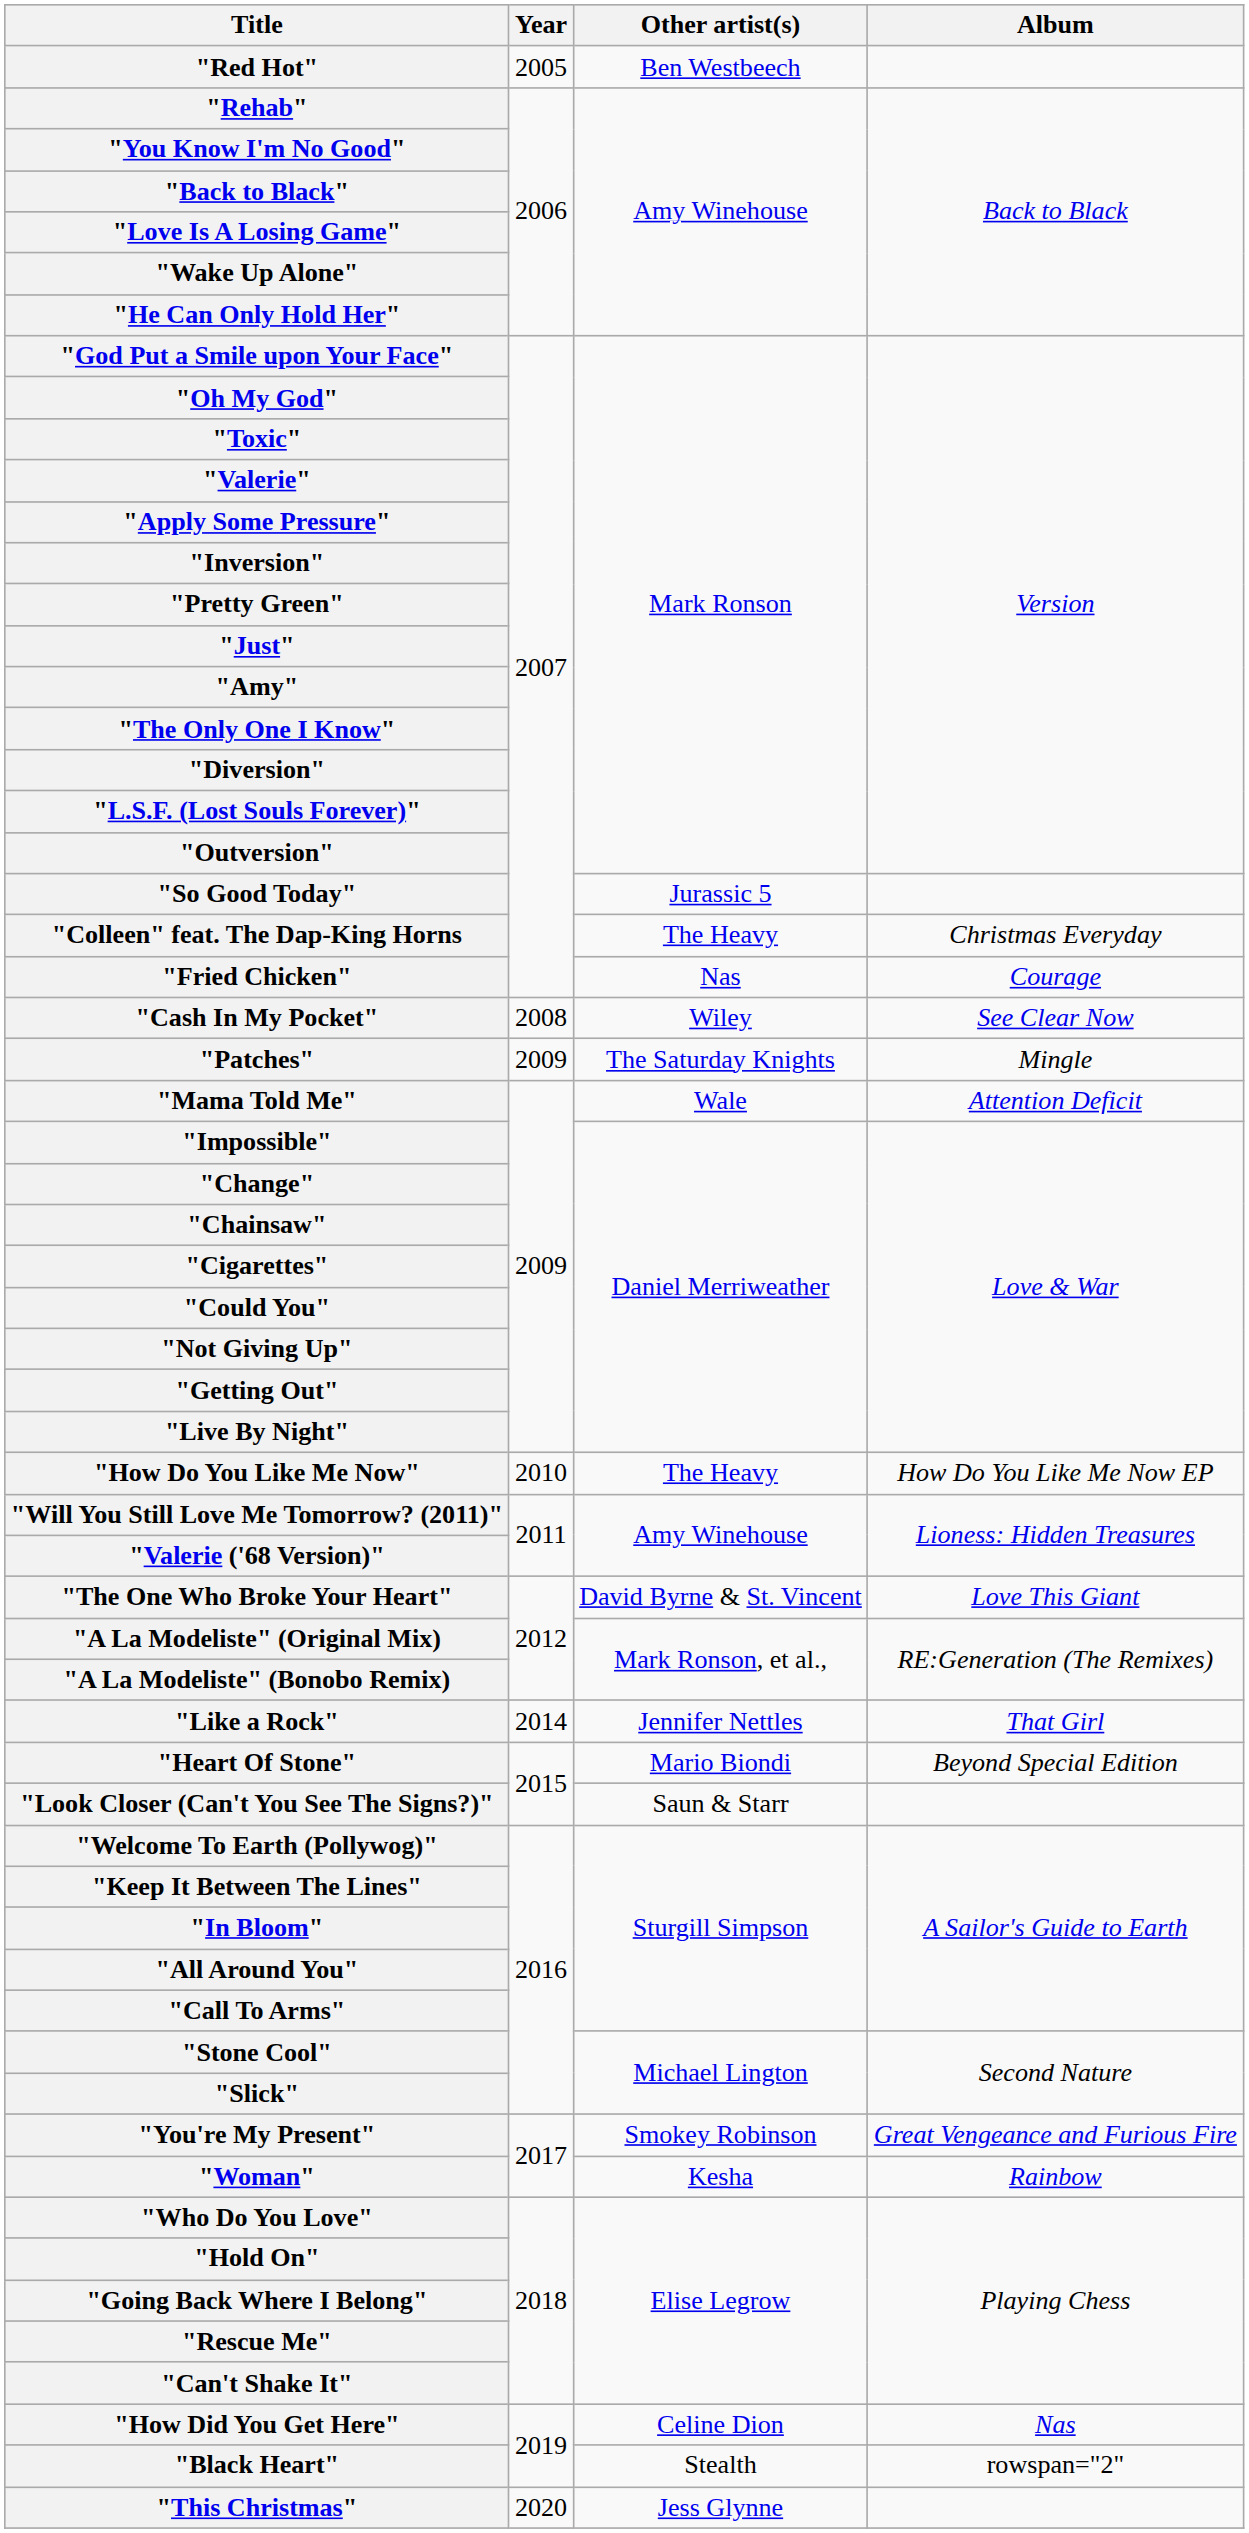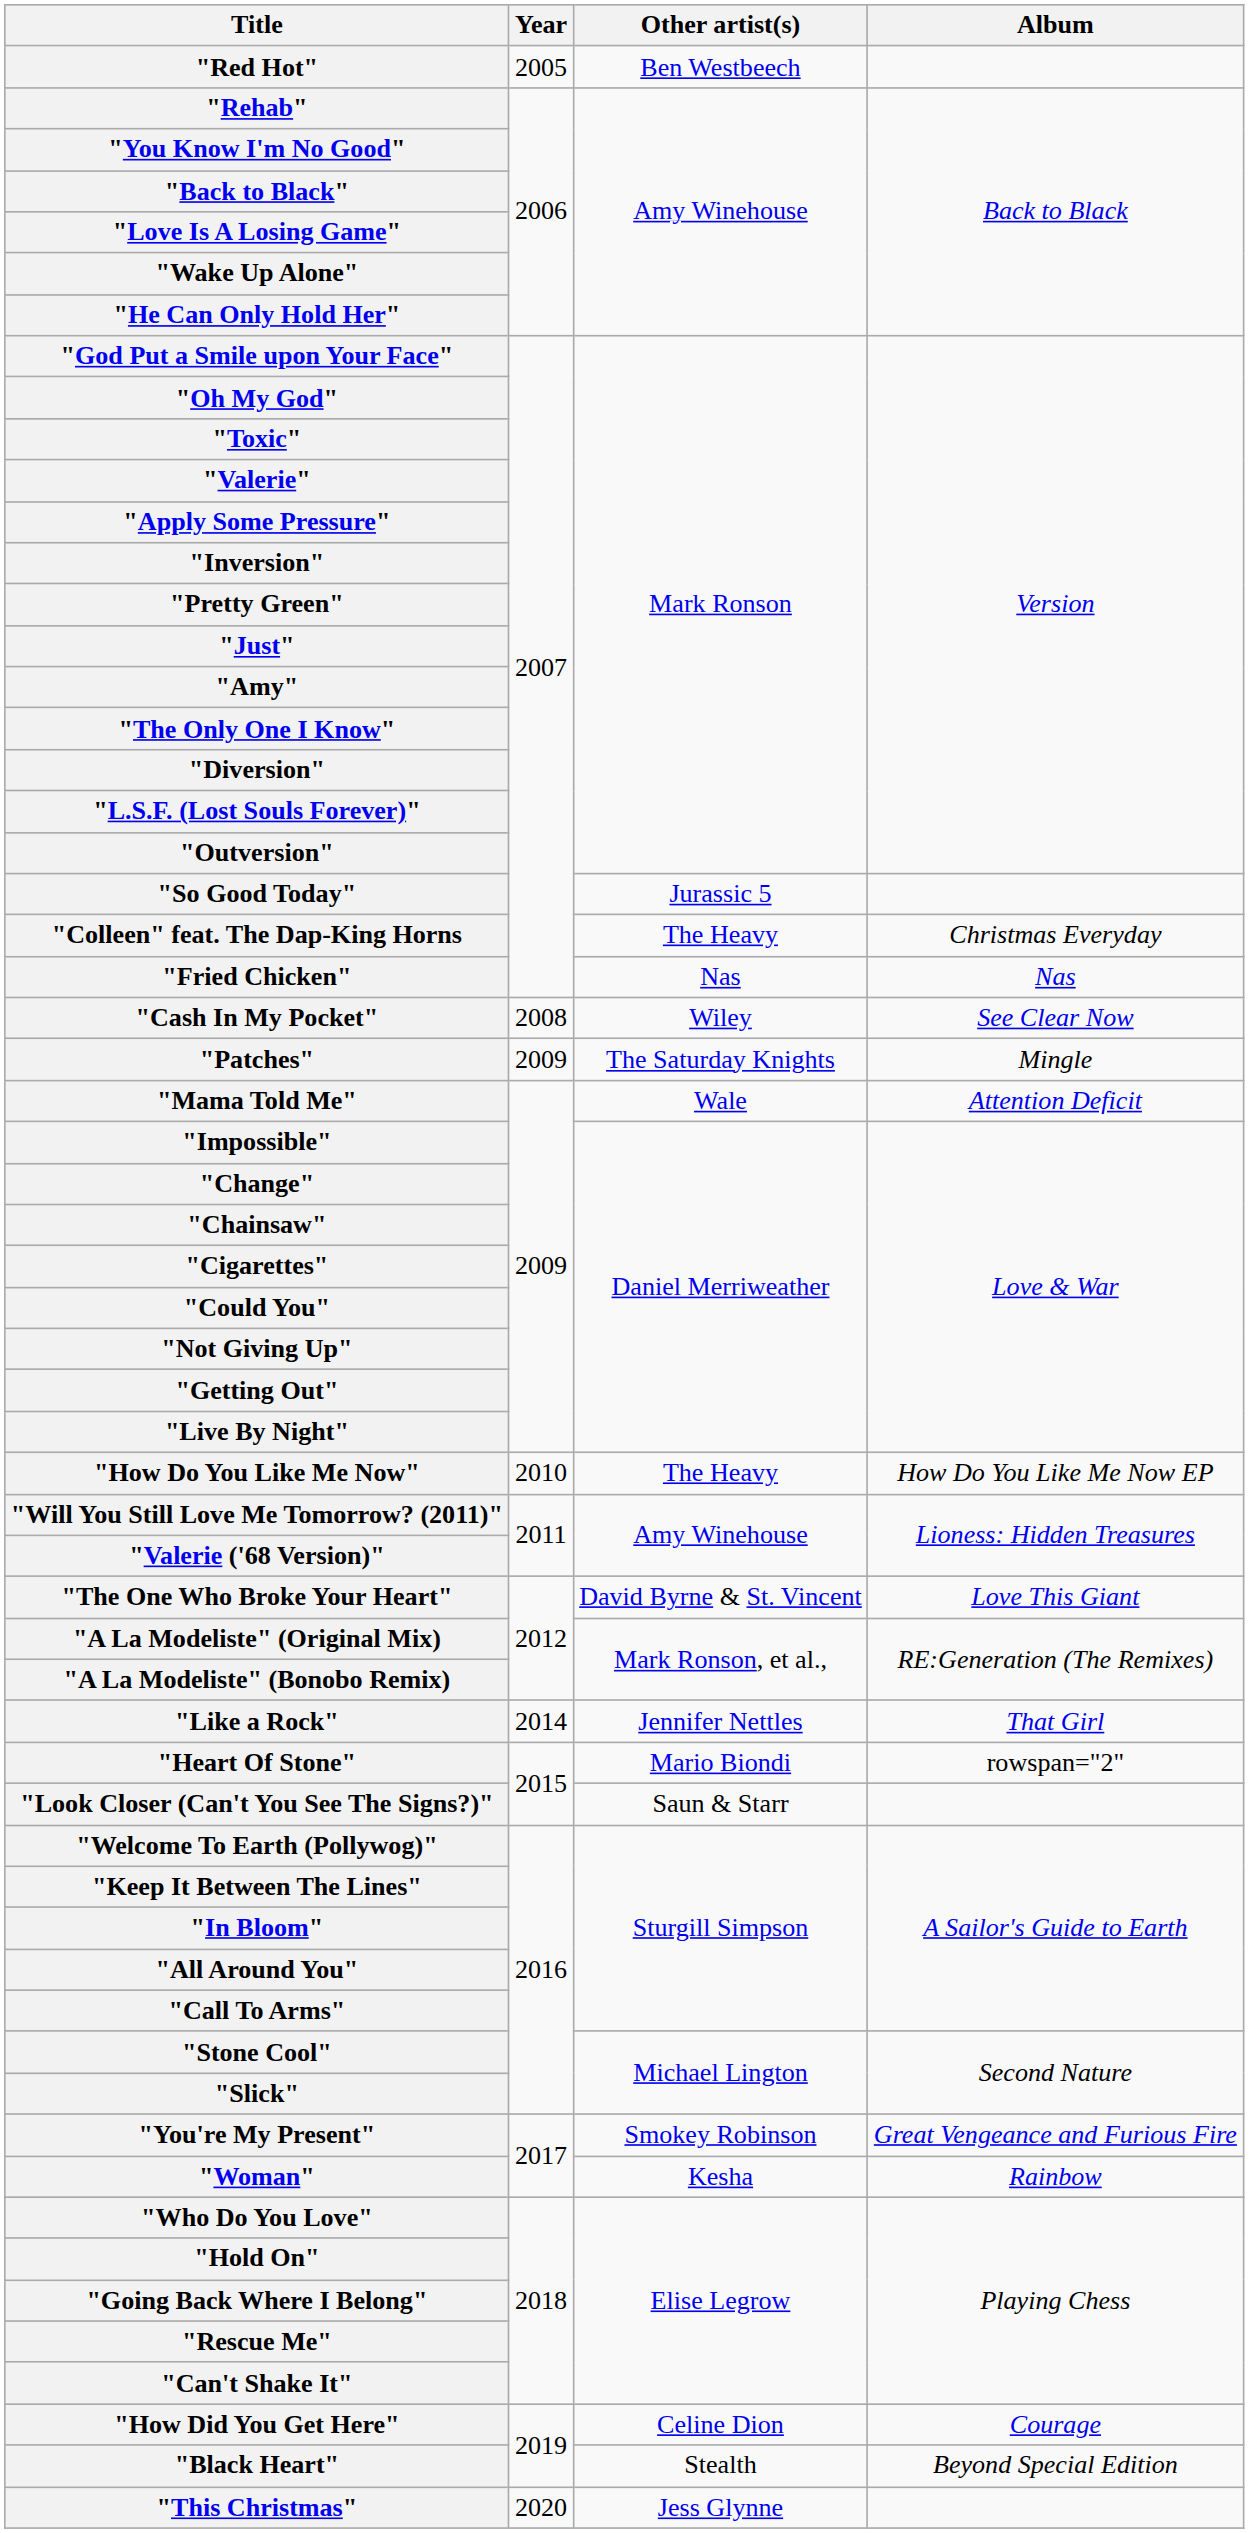(1055, 976) Courage -> (1055, 976) Nas
(1055, 1762) Beyond Special Edition -> (1055, 1762) rowspan="2"
(1055, 2424) Nas -> (1055, 2424) Courage
(1055, 2465) rowspan="2" -> (1055, 2465) Beyond Special Edition
